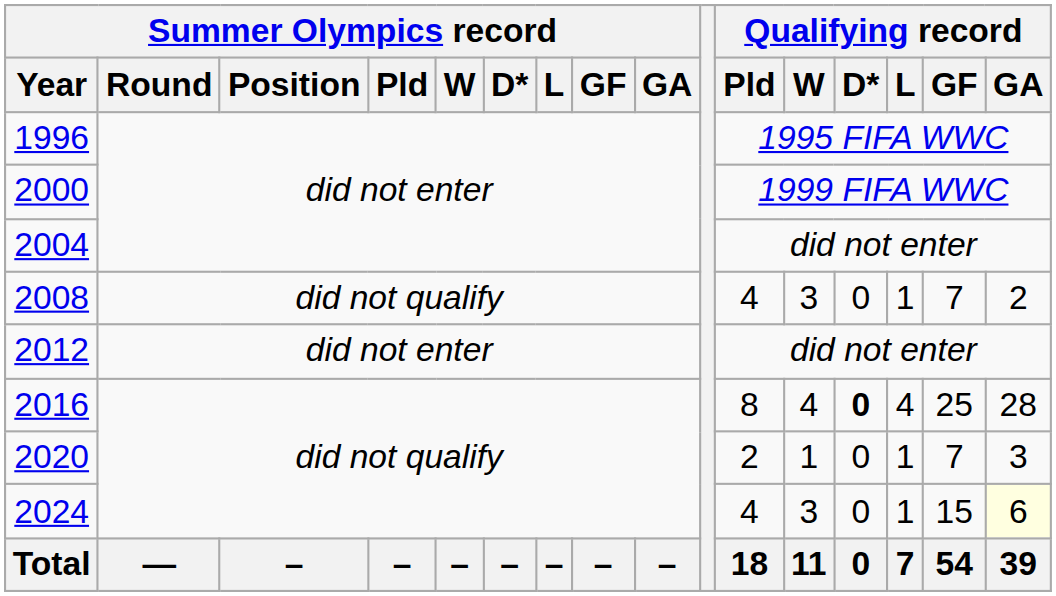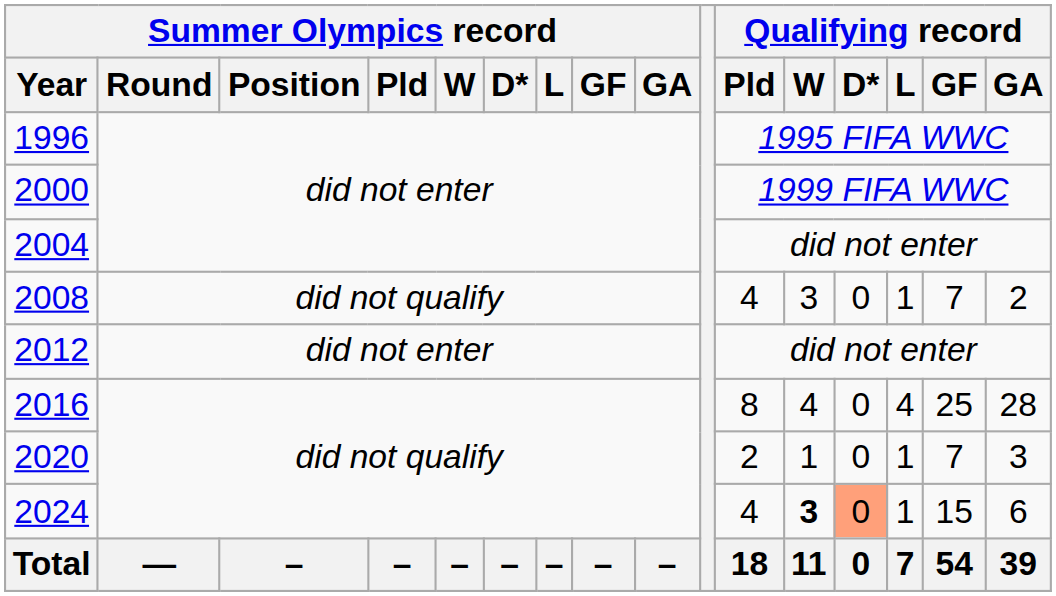(861, 404) bold -> (861, 404) normal
(809, 510) normal -> (809, 510) bold
(861, 510) no background -> (861, 510) lightsalmon background
(1018, 510) lightyellow background -> (1018, 510) no background
